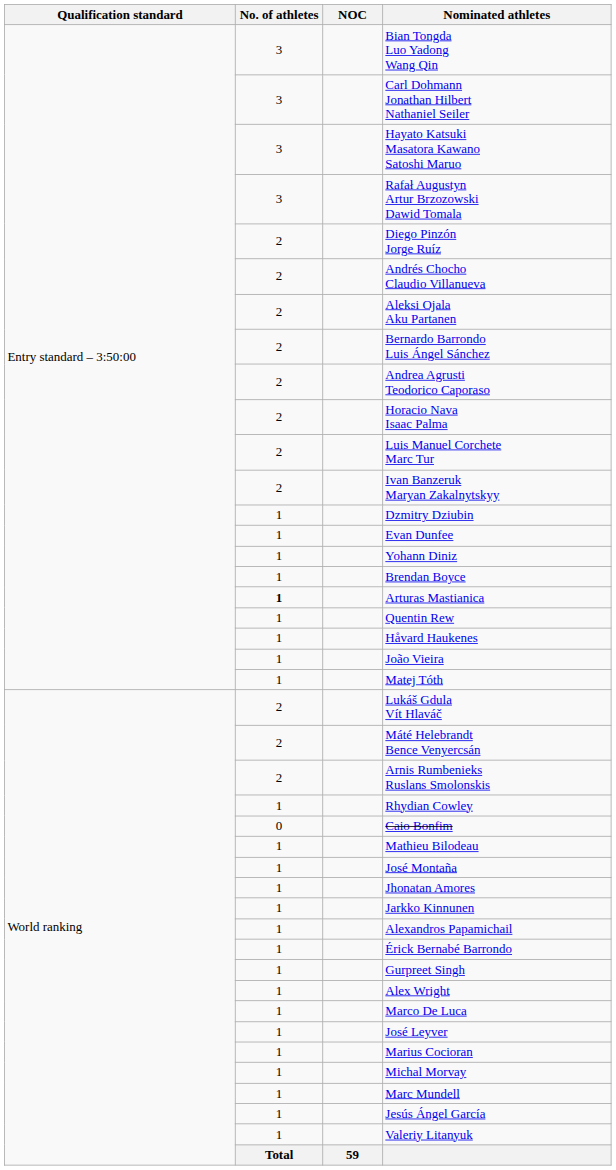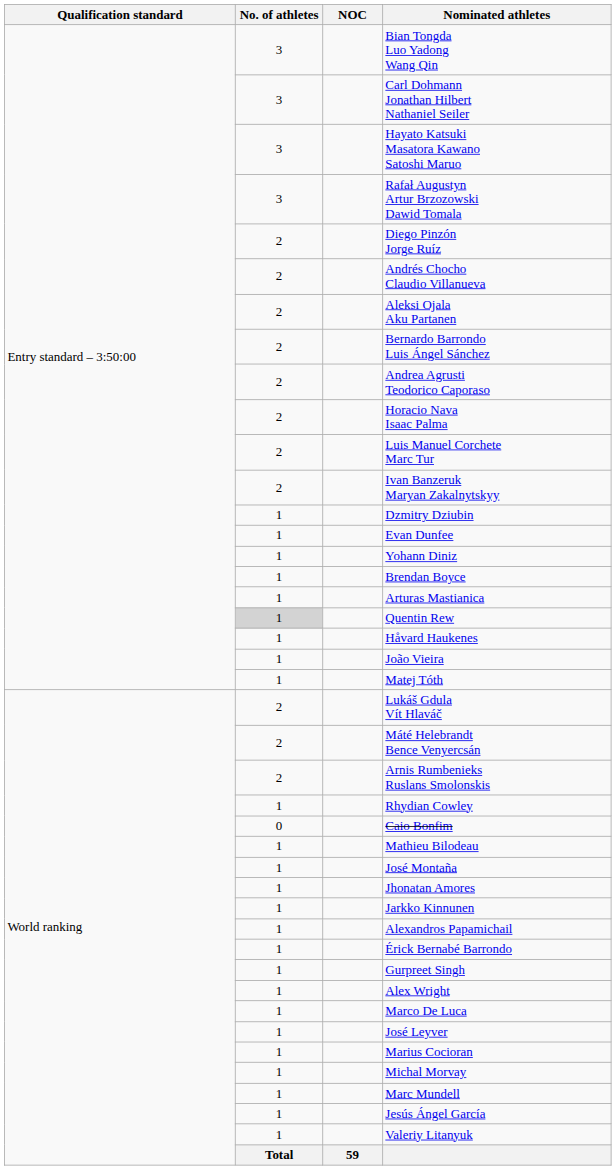(279, 597) bold -> (279, 597) normal
(279, 618) no background -> (279, 618) lightgrey background
